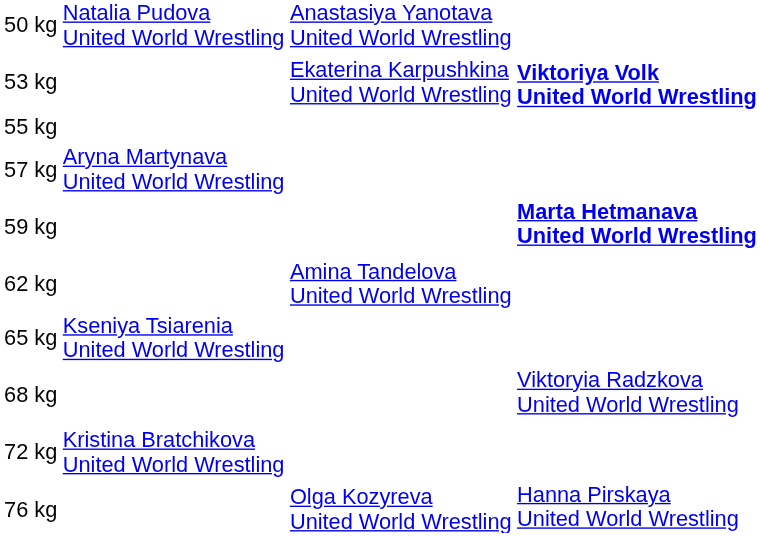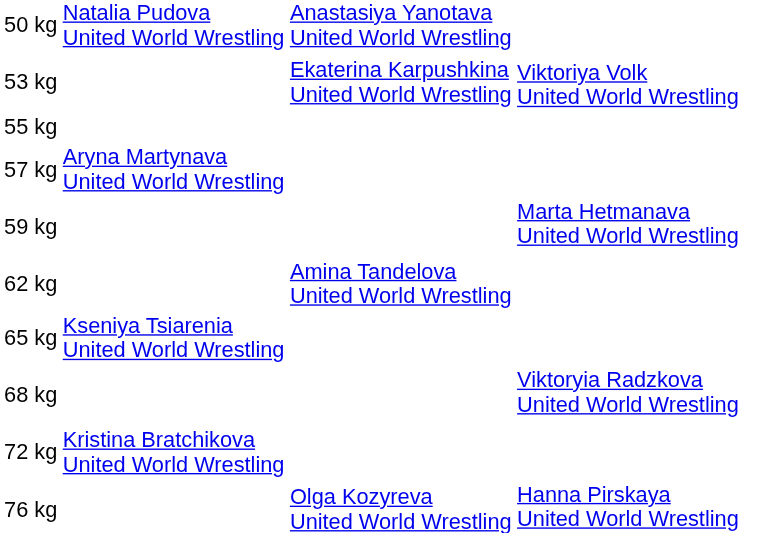(637, 85) bold -> (628, 85) normal
(637, 223) bold -> (628, 223) normal
